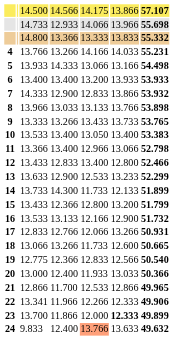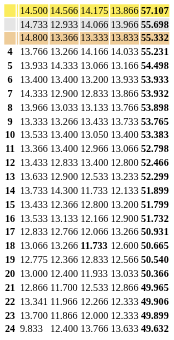(94, 246) normal -> (94, 246) bold
(125, 315) bold -> (125, 315) normal
(94, 329) lightsalmon background -> (94, 329) no background
